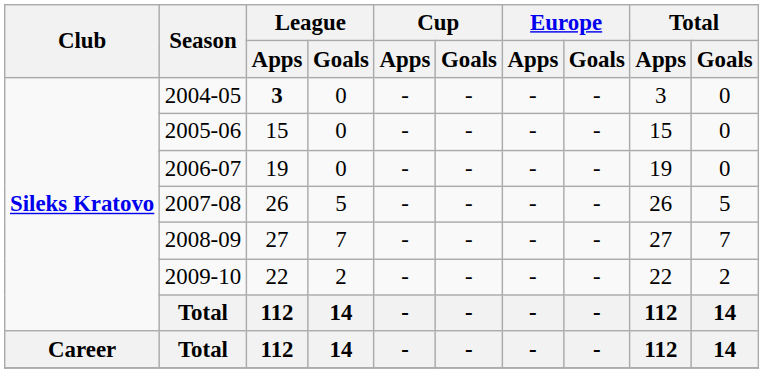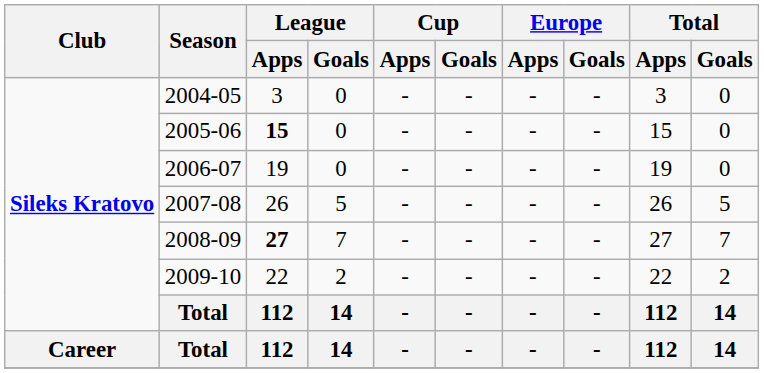(277, 95) bold -> (277, 95) normal
(277, 131) normal -> (277, 131) bold
(277, 240) normal -> (277, 240) bold
